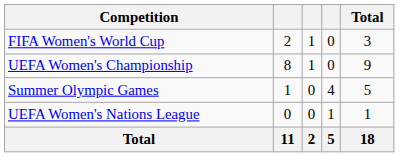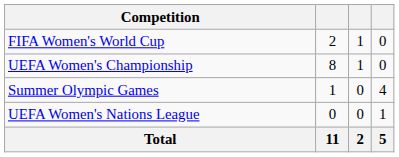- column: (367, 17)
